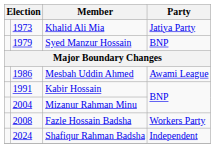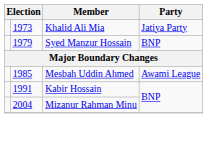(22, 74) 1986 -> (22, 74) 1985
- row: (88, 120)
- row: (95, 136)
